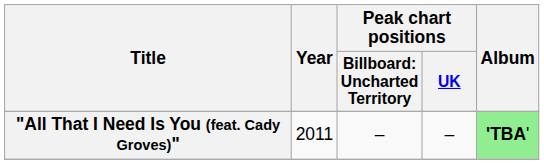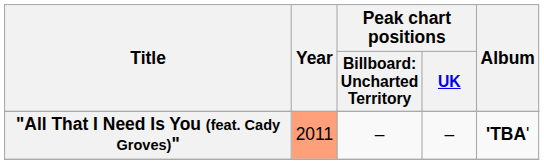(314, 135) no background -> (314, 135) lightsalmon background
(508, 135) lightgreen background -> (508, 135) no background
